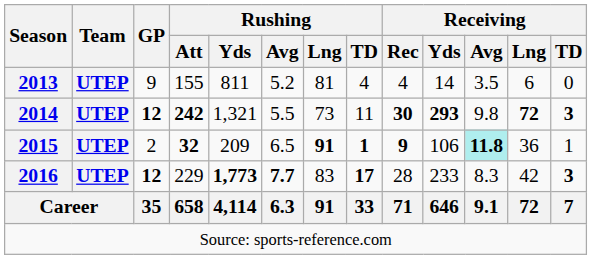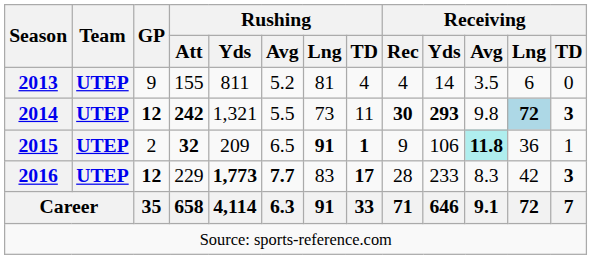(529, 113) no background -> (529, 113) lightblue background
(403, 144) bold -> (403, 144) normal
